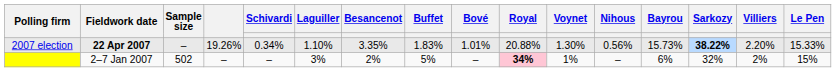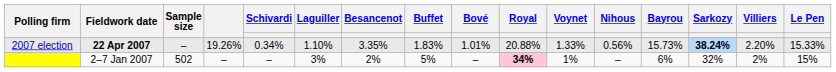(570, 45) 1.30% -> (570, 45) 1.33%
(713, 45) 38.22% -> (713, 45) 38.24%
